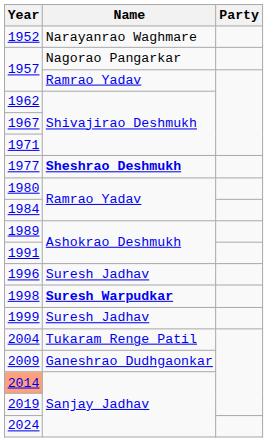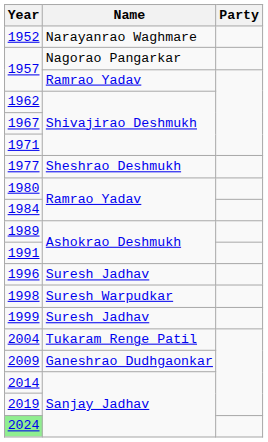(113, 167) bold -> (113, 167) normal
(109, 296) bold -> (109, 296) normal
(24, 383) lightsalmon background -> (24, 383) no background
(24, 426) no background -> (24, 426) lightgreen background
